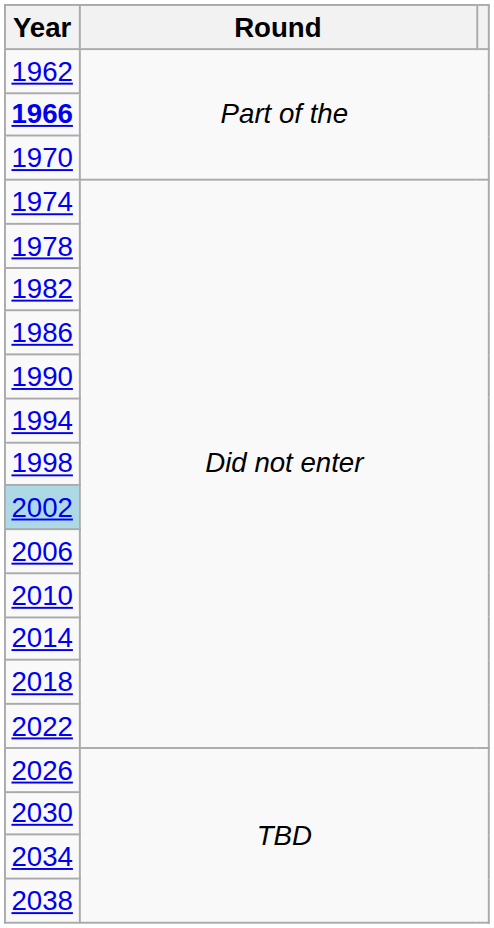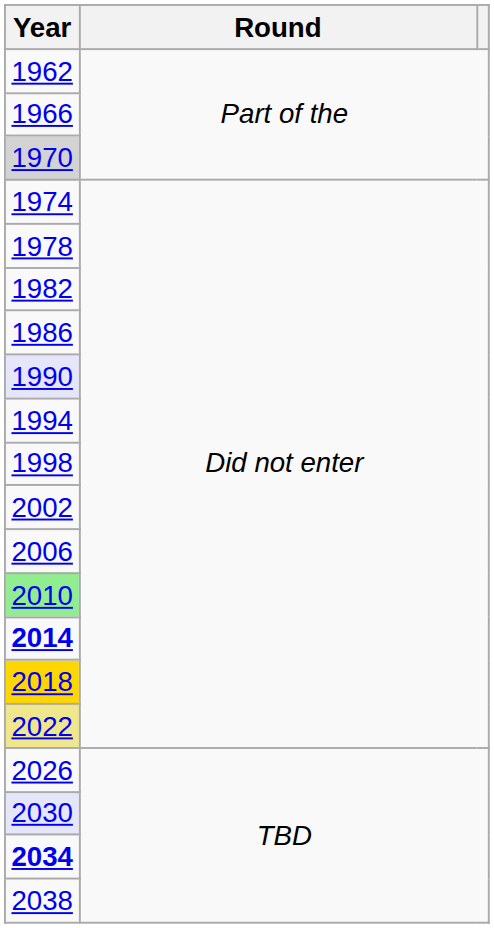(42, 115) bold -> (42, 115) normal
(42, 158) no background -> (42, 158) lightgrey background
(42, 377) no background -> (42, 377) lavender background
(42, 508) lightblue background -> (42, 508) no background
(42, 595) no background -> (42, 595) lightgreen background
(42, 639) normal -> (42, 639) bold
(42, 682) no background -> (42, 682) gold background
(42, 726) no background -> (42, 726) khaki background
(42, 813) no background -> (42, 813) lavender background
(42, 857) normal -> (42, 857) bold
